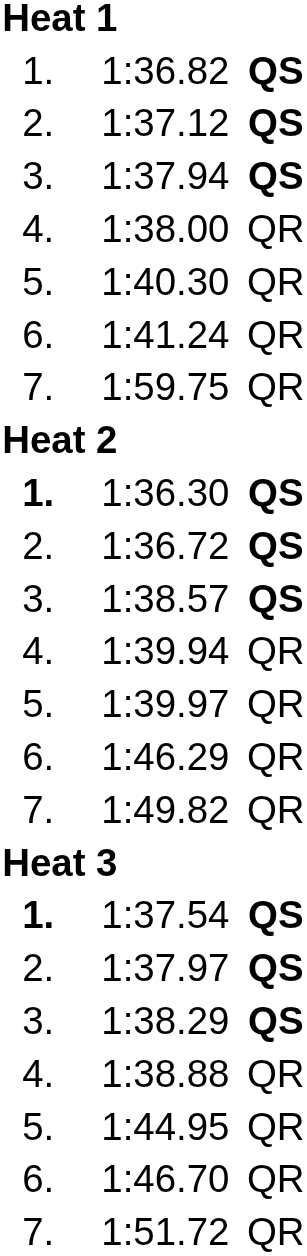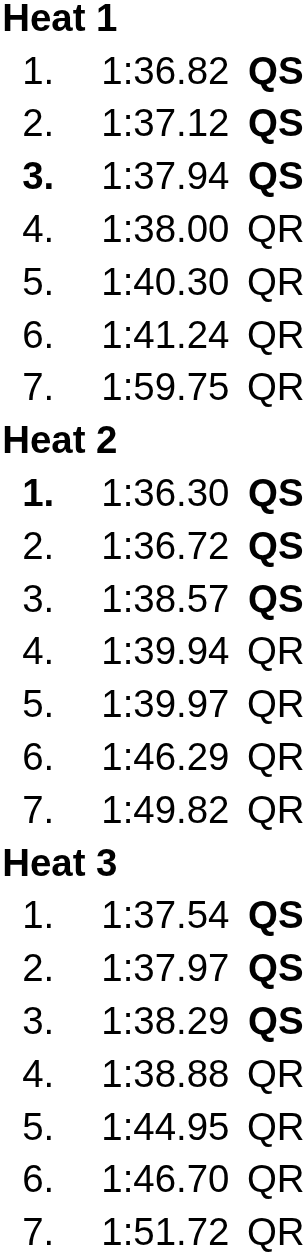(38, 176) normal -> (38, 176) bold
(38, 915) bold -> (38, 915) normal
